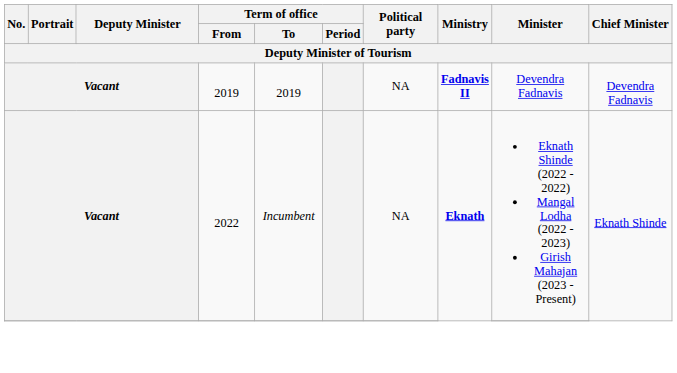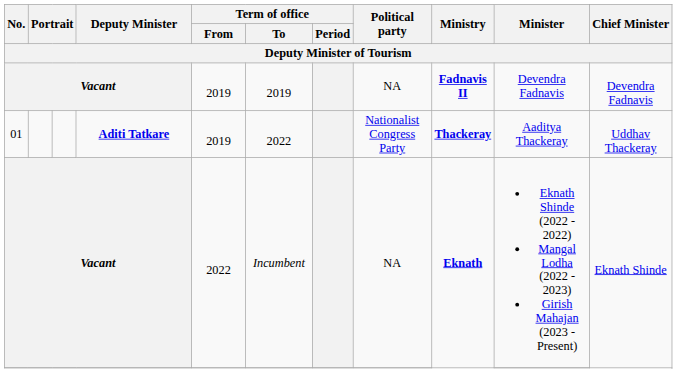+ row: (16, 134)
